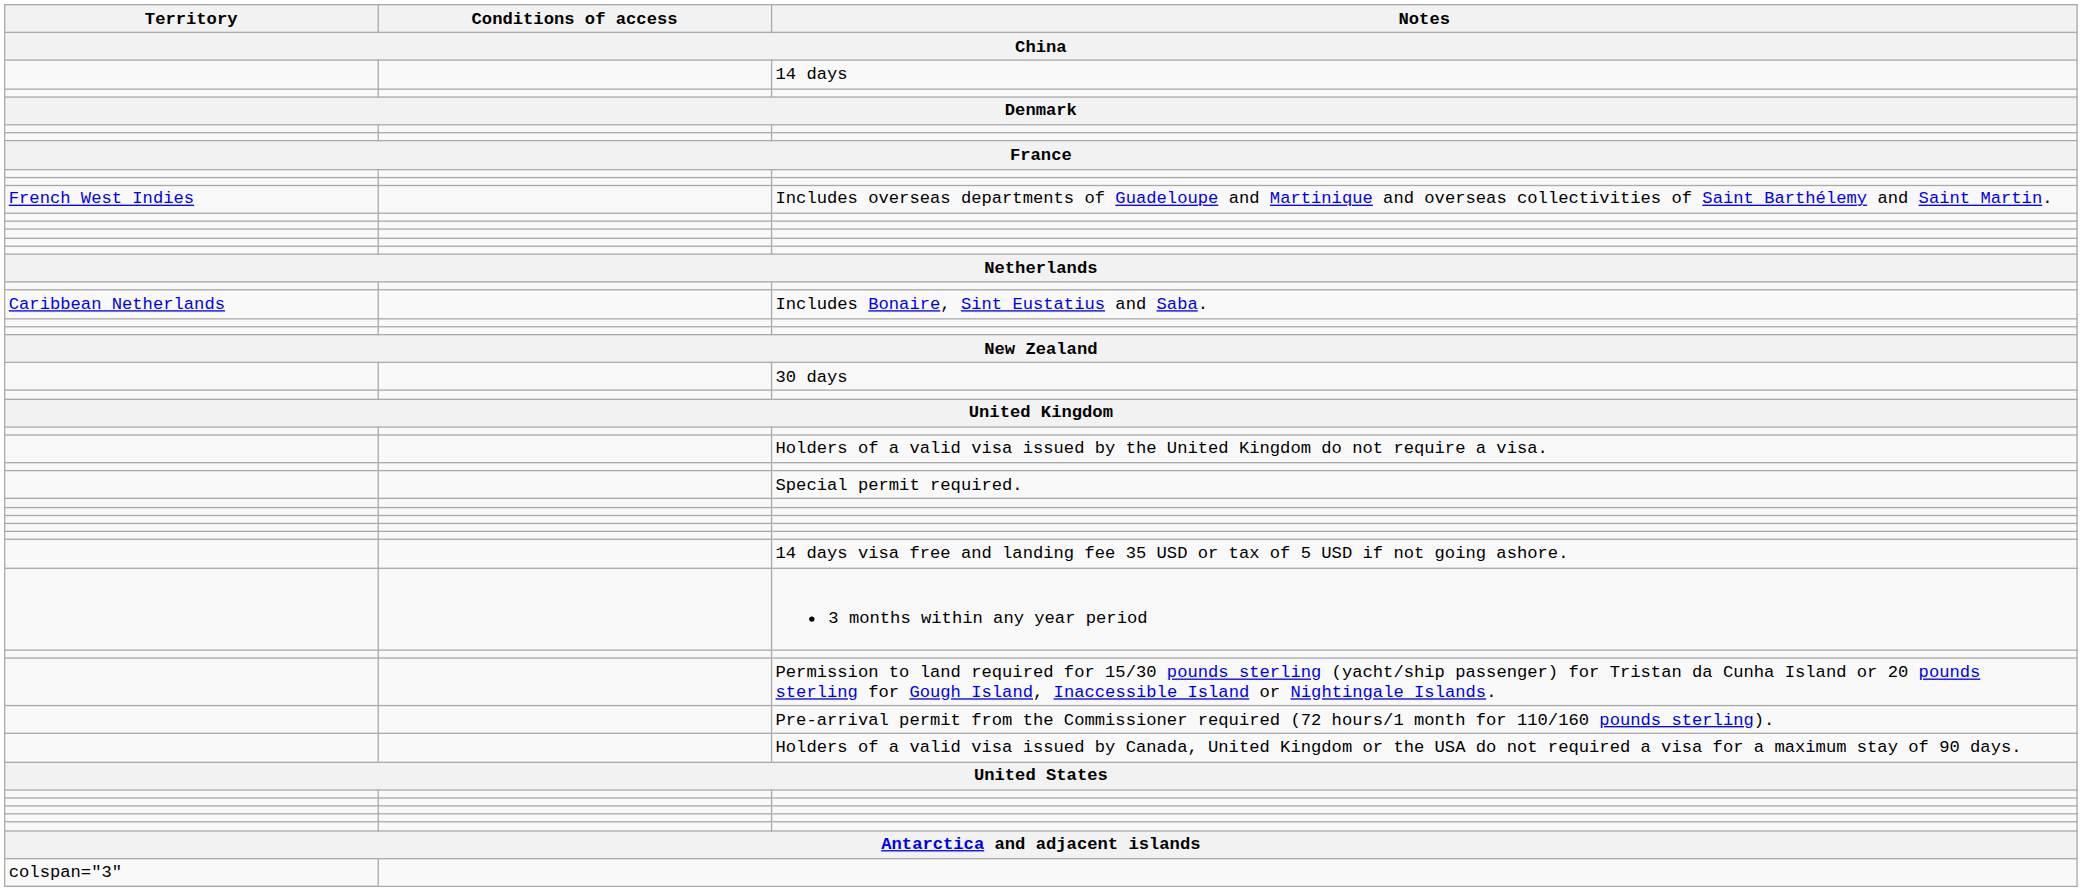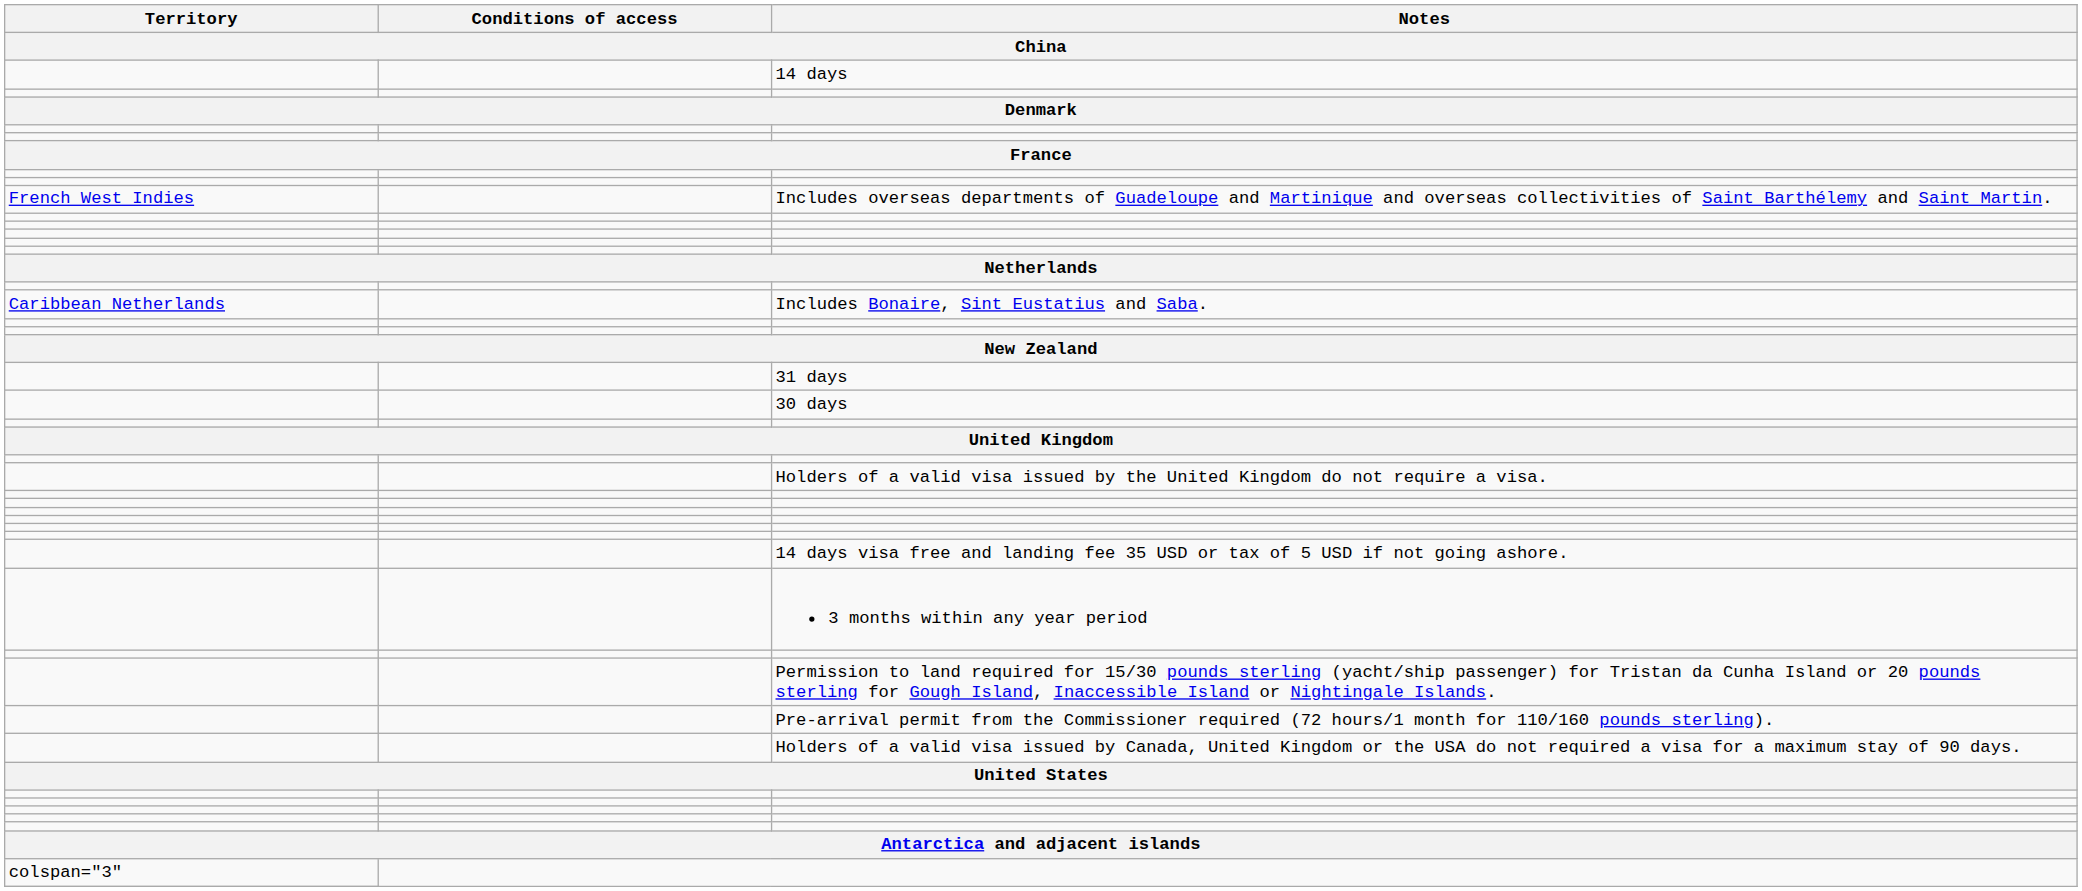+ row: (191, 377)
- row: (191, 485)
